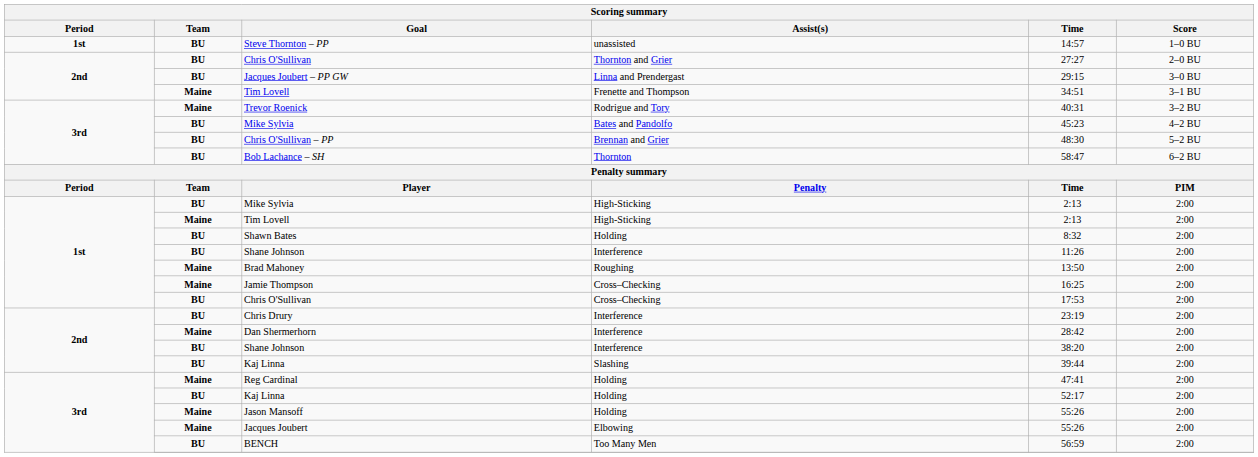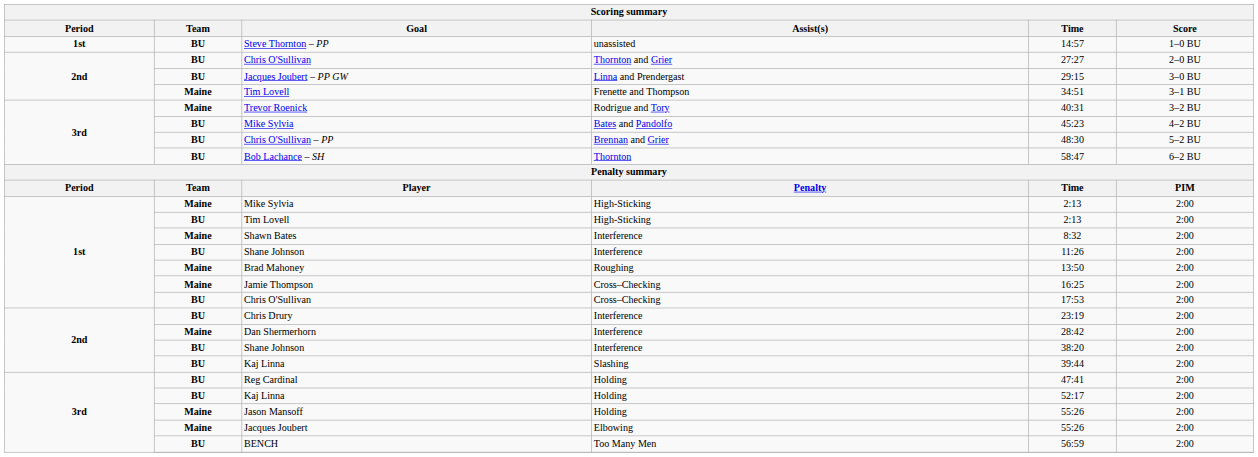(198, 204) BU -> (198, 204) Maine
(198, 220) Maine -> (198, 220) BU
(198, 236) BU -> (198, 236) Maine
(610, 236) Holding -> (618, 236) Interference
(198, 380) Maine -> (198, 380) BU
